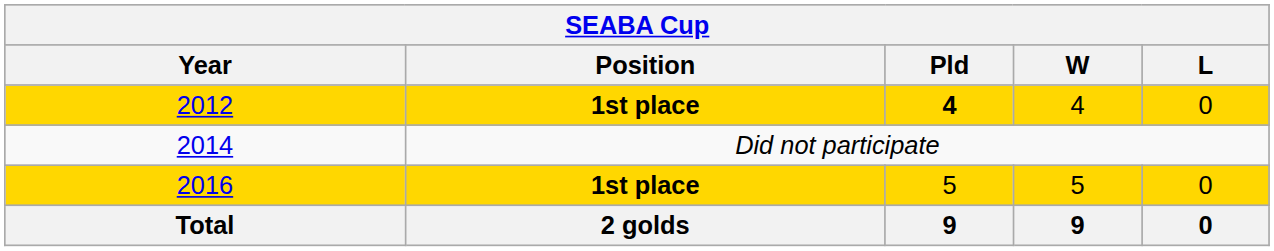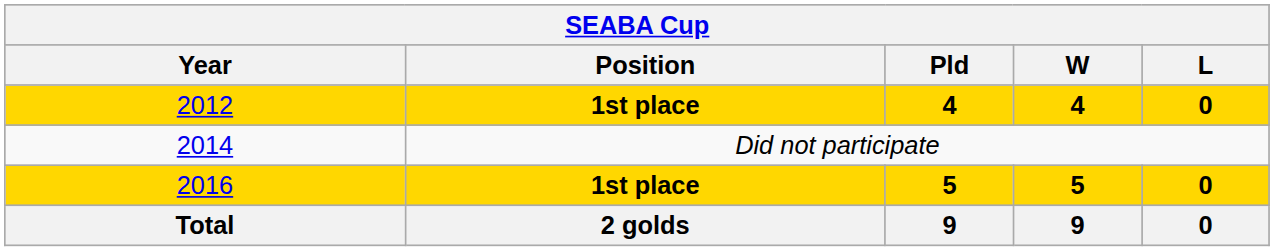(1078, 105) normal -> (1078, 105) bold
(1206, 105) normal -> (1206, 105) bold
(949, 186) normal -> (949, 186) bold
(1078, 186) normal -> (1078, 186) bold
(1206, 186) normal -> (1206, 186) bold
